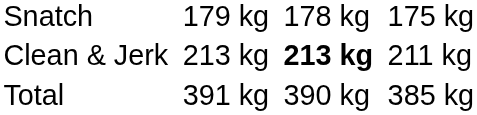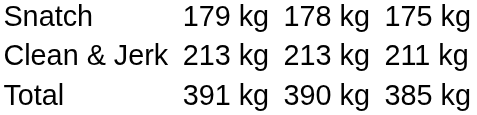(328, 55) bold -> (327, 55) normal
